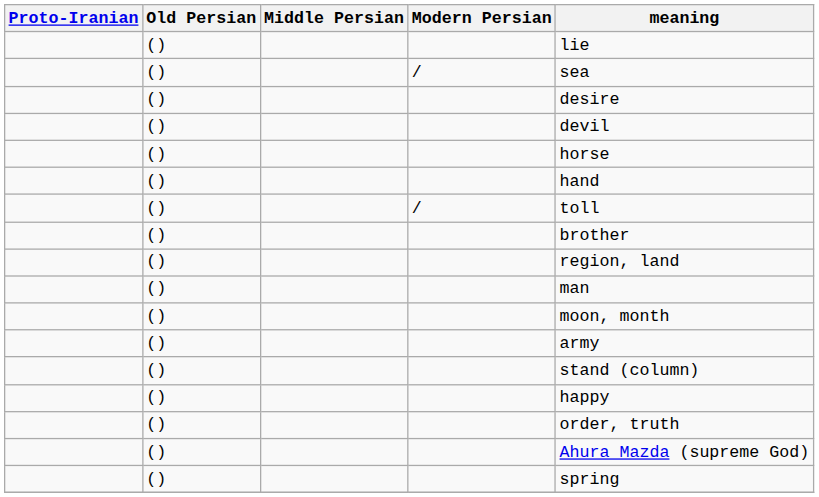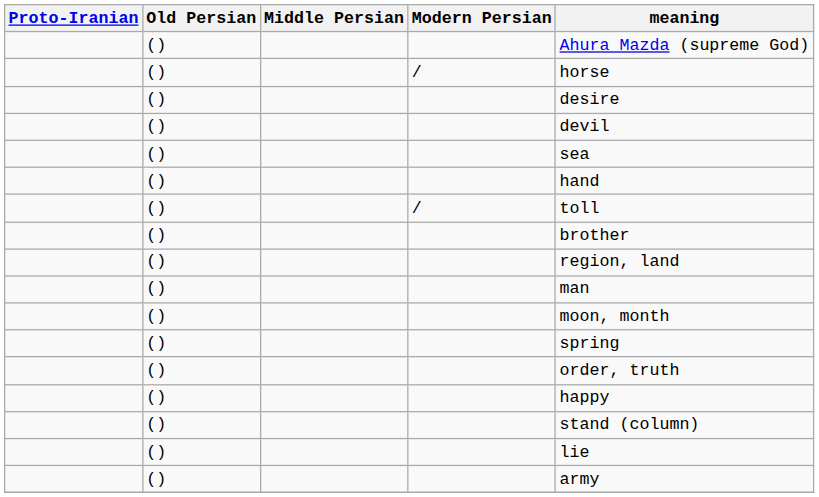(575, 45) lie -> (684, 45) Ahura Mazda (supreme God)
(575, 72) sea -> (585, 72) horse
(585, 154) horse -> (575, 154) sea
(580, 344) army -> (590, 344) spring
(629, 371) stand (column) -> (619, 371) order, truth
(619, 425) order, truth -> (629, 425) stand (column)
(684, 452) Ahura Mazda (supreme God) -> (575, 452) lie
(590, 479) spring -> (580, 479) army
